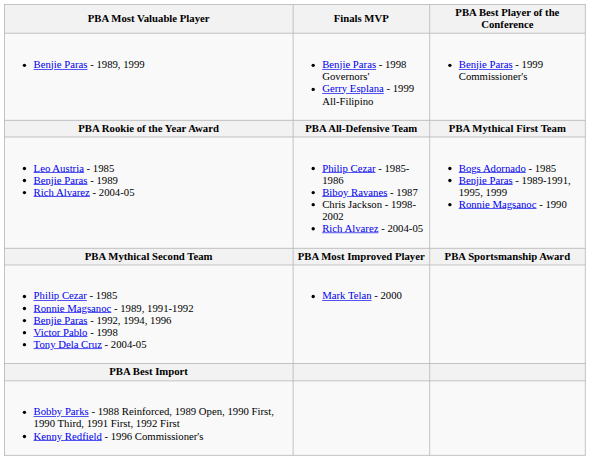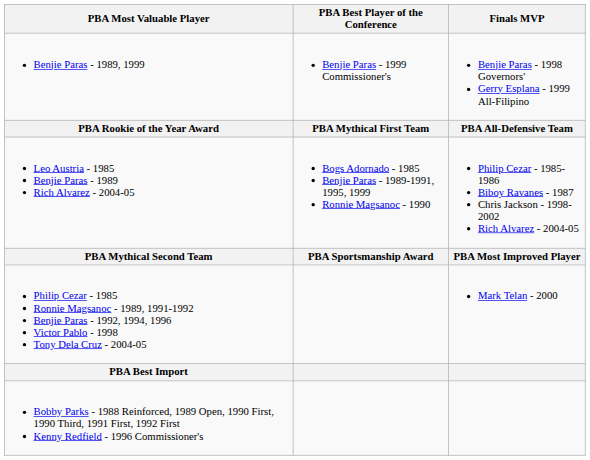columns swapped: (361, 19) <-> (507, 19)
